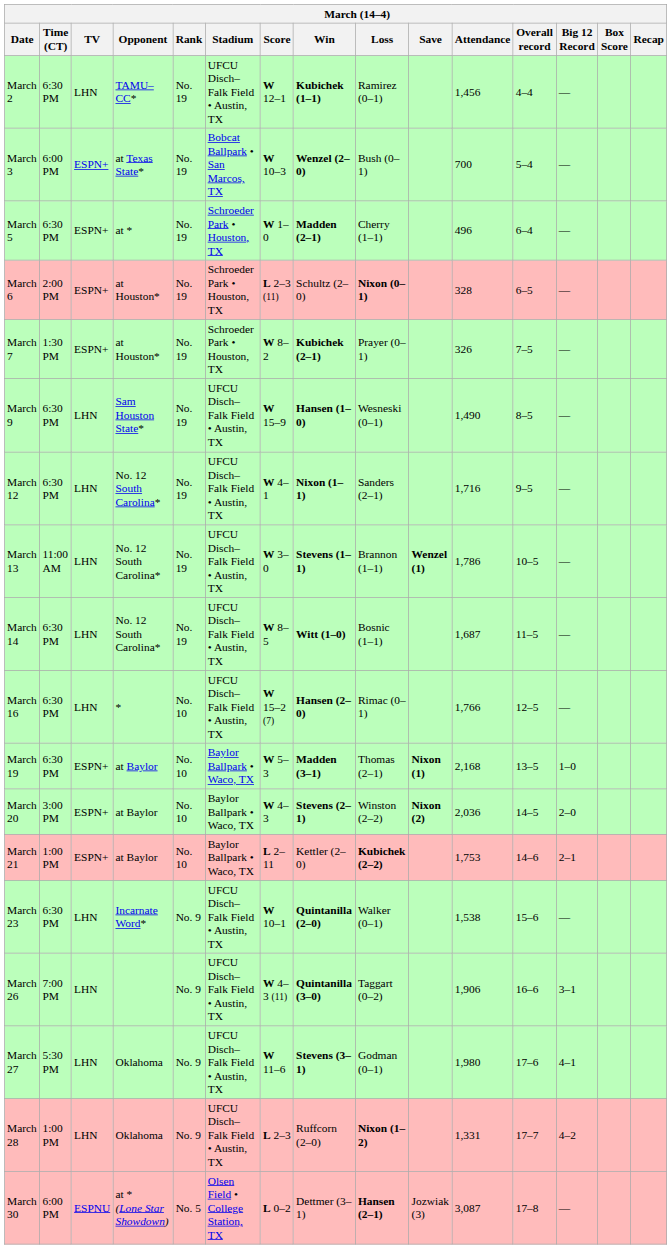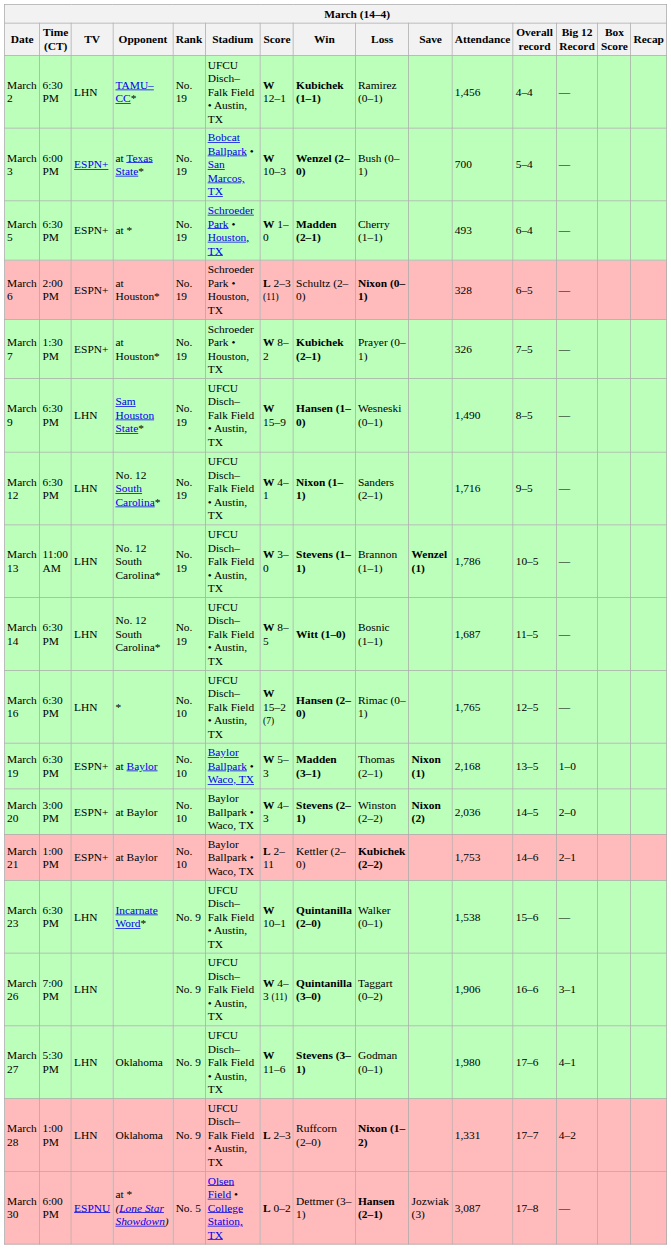(463, 230) 496 -> (463, 230) 493
(468, 706) 1,766 -> (468, 706) 1,765
